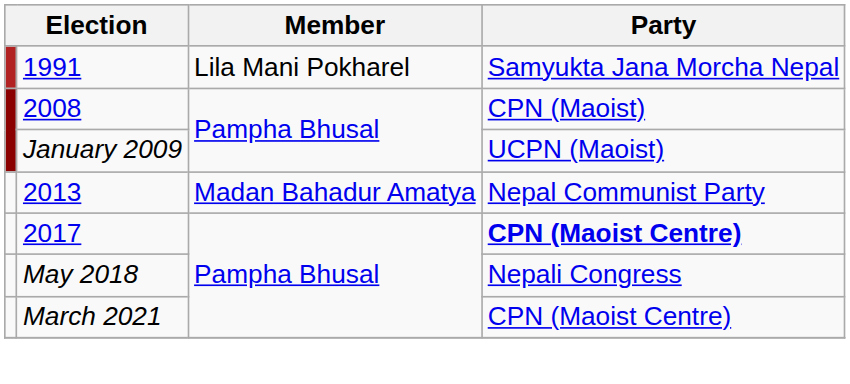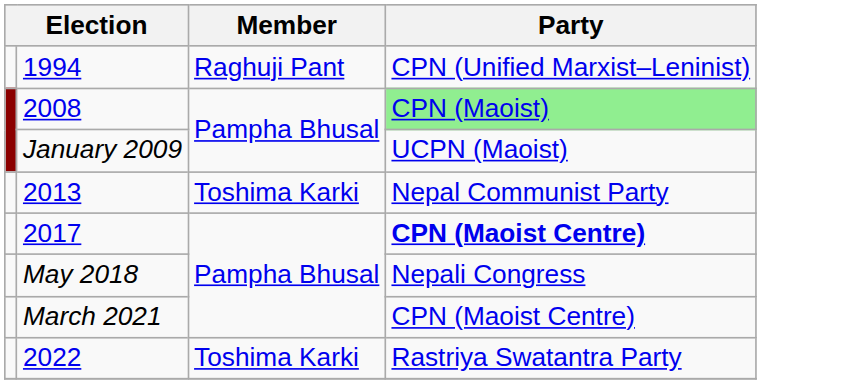- row: (52, 66)
+ row: (52, 66)
(566, 108) no background -> (470, 108) lightgreen background
(335, 191) Madan Bahadur Amatya -> (276, 191) Toshima Karki
+ row: (52, 358)
